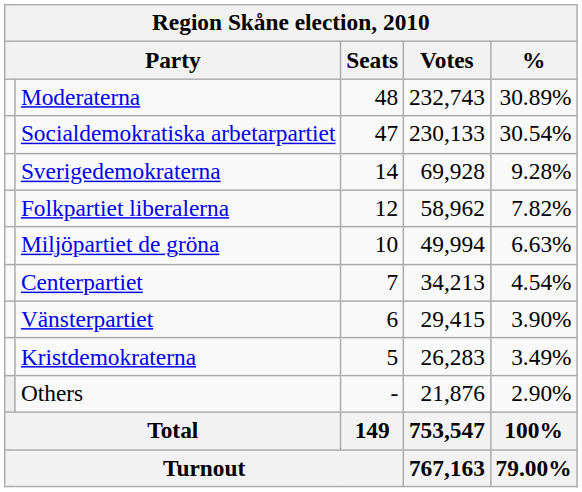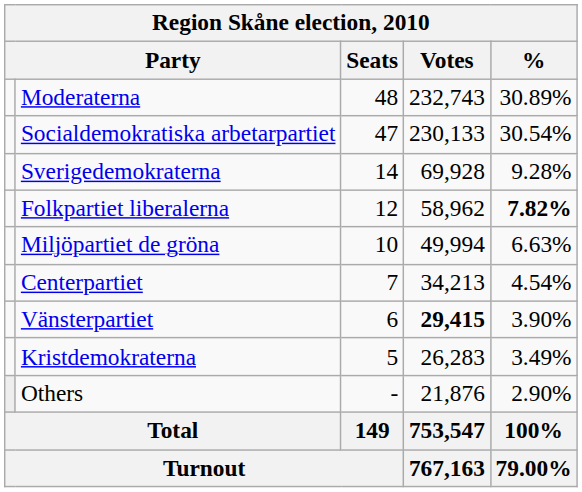(541, 208) normal -> (539, 208) bold
(453, 319) normal -> (453, 319) bold
